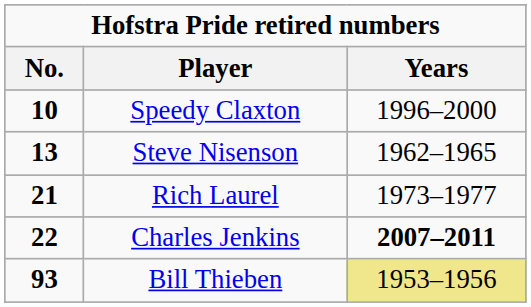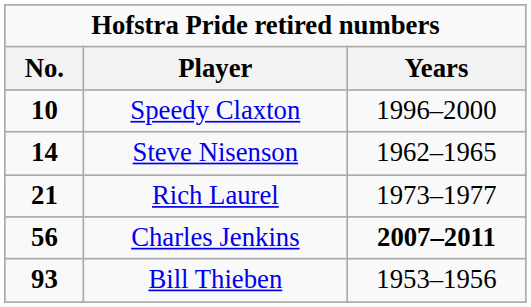(44, 152) 13 -> (44, 152) 14
(44, 237) 22 -> (44, 237) 56
(436, 279) khaki background -> (436, 279) no background
